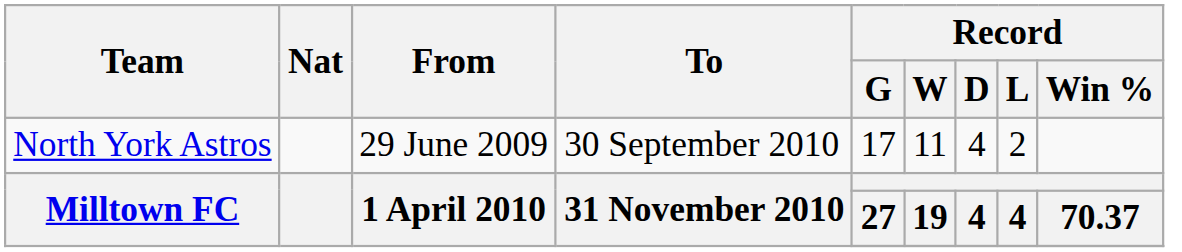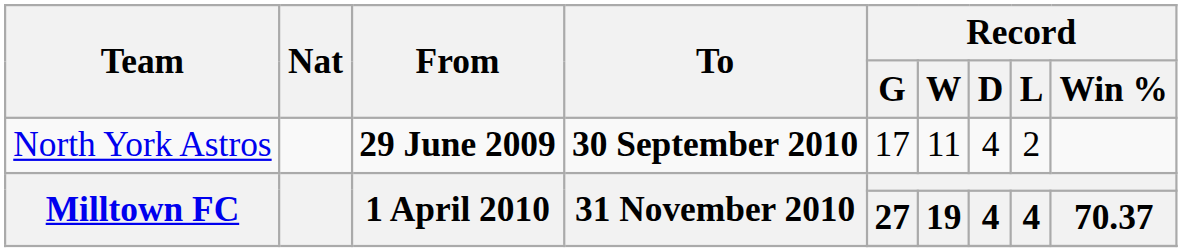(454, 144) normal -> (457, 144) bold
(702, 144) normal -> (715, 144) bold
